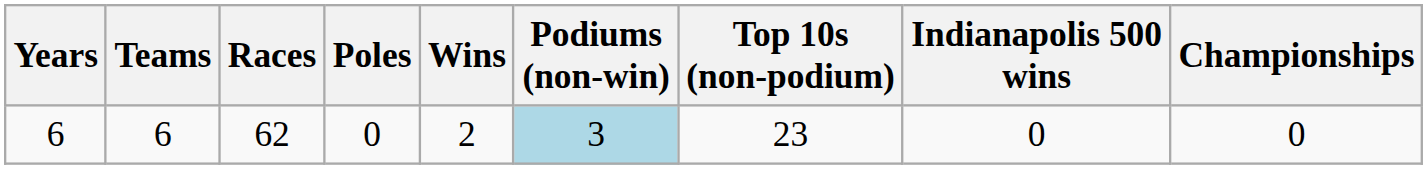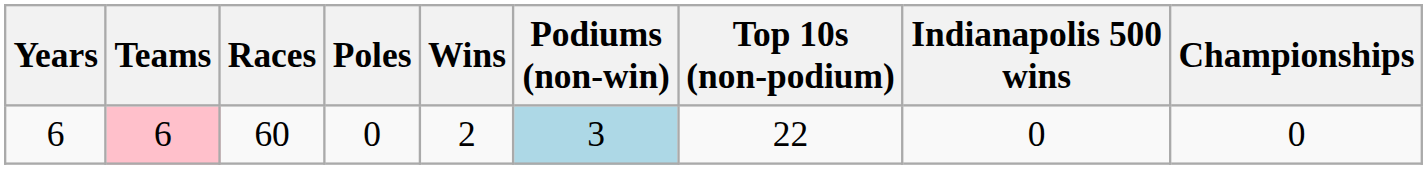(163, 134) no background -> (163, 134) pink background
(272, 134) 62 -> (272, 134) 60
(791, 134) 23 -> (791, 134) 22
